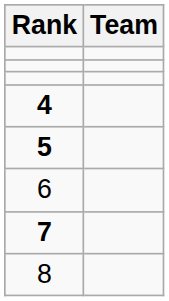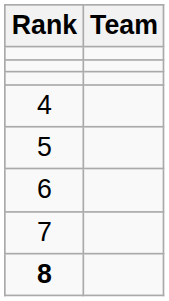(44, 105) bold -> (44, 105) normal
(44, 147) bold -> (44, 147) normal
(44, 232) bold -> (44, 232) normal
(44, 274) normal -> (44, 274) bold
